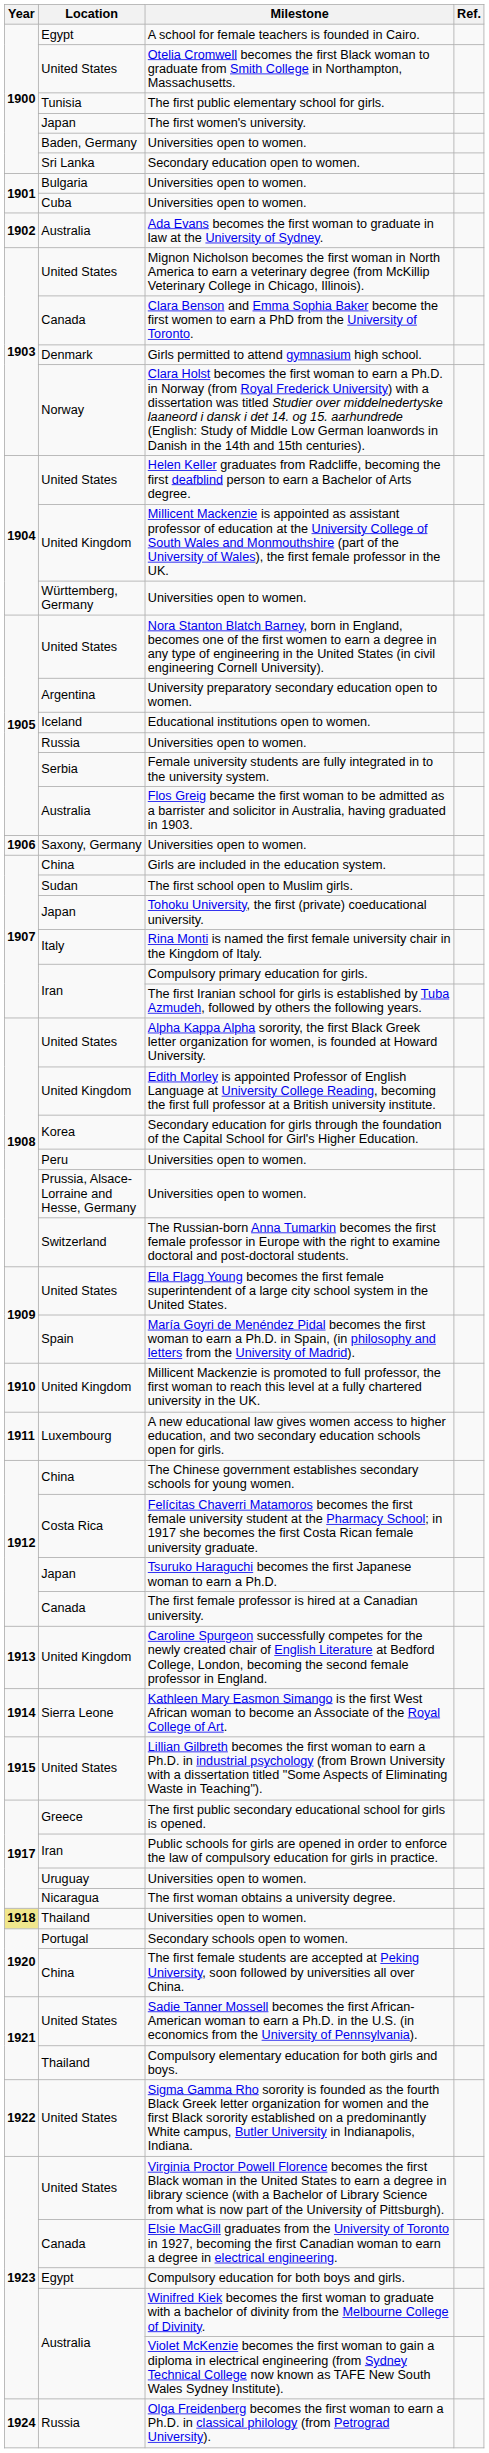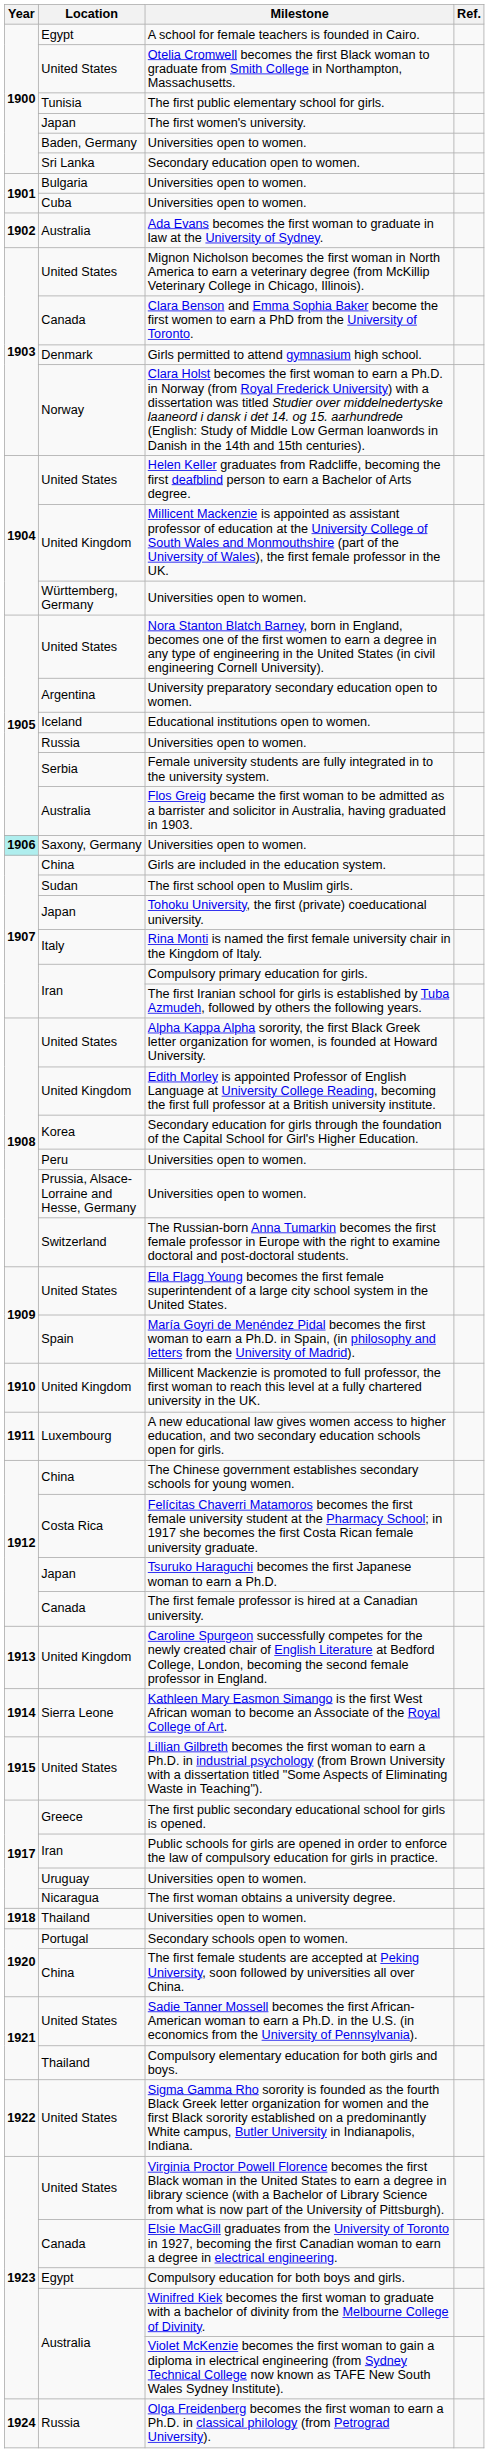(21, 845) no background -> (21, 845) paleturquoise background
(21, 1918) khaki background -> (21, 1918) no background
